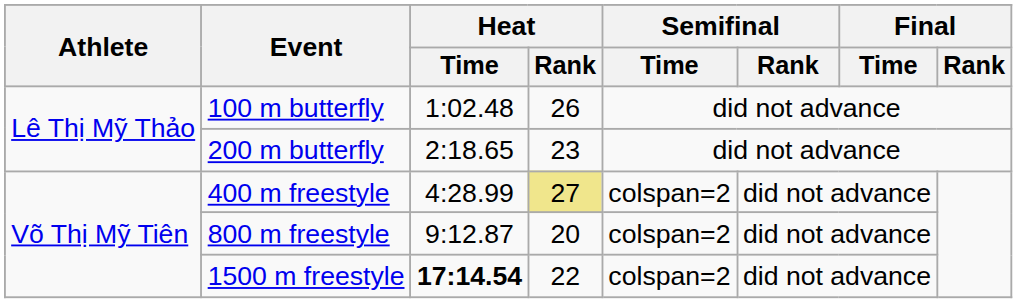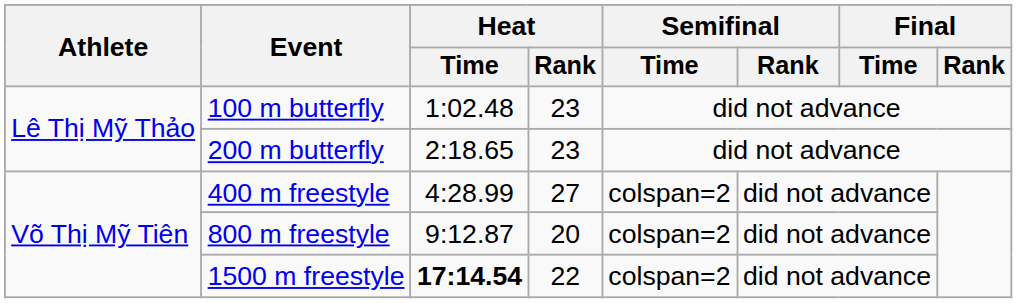(565, 108) 26 -> (565, 108) 23
(565, 192) khaki background -> (565, 192) no background
